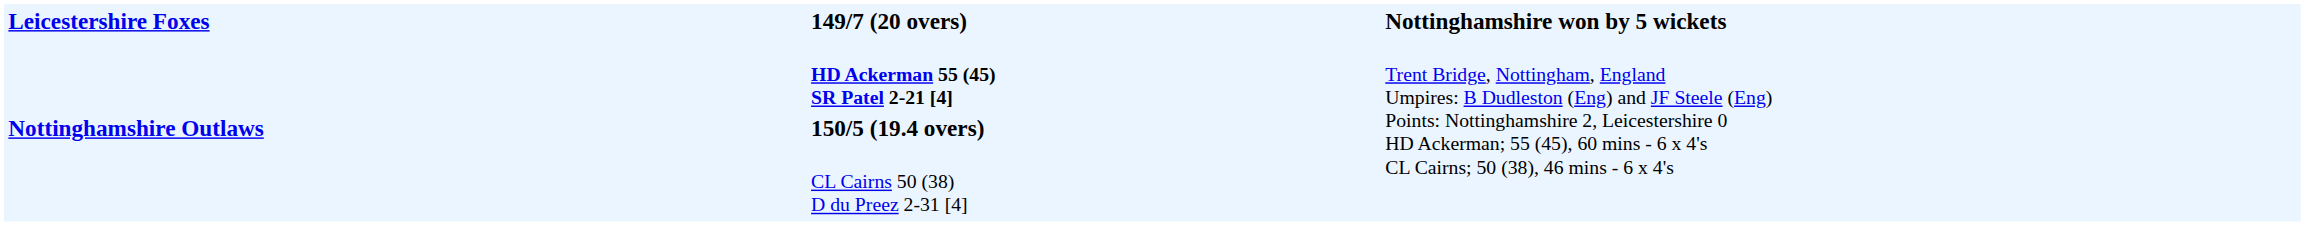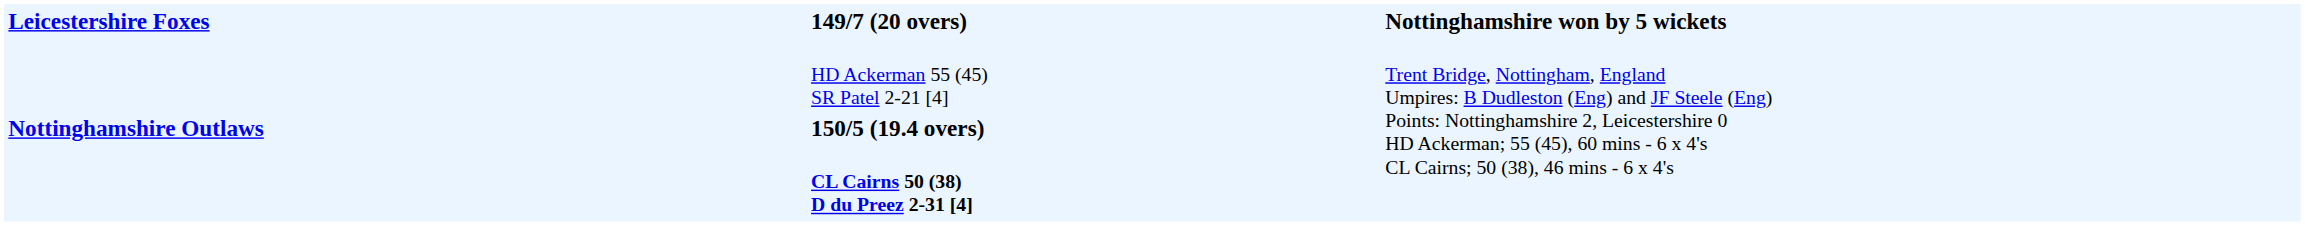(903, 86) bold -> (899, 86) normal
(889, 193) normal -> (892, 193) bold
